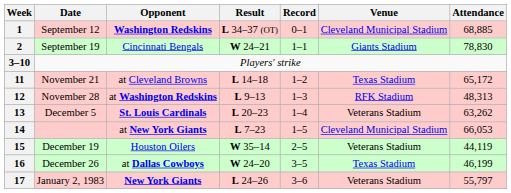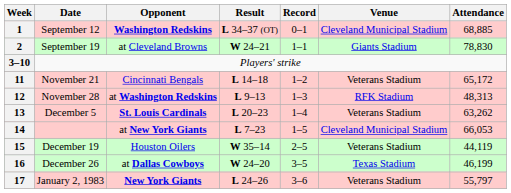(163, 46) Cincinnati Bengals -> (163, 46) at Cleveland Browns
(163, 79) at Cleveland Browns -> (163, 79) Cincinnati Bengals
(384, 79) Texas Stadium -> (384, 79) Veterans Stadium
